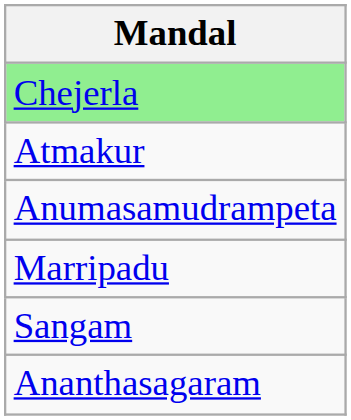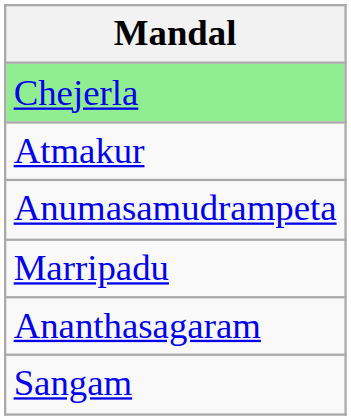(73, 325) Sangam -> (137, 325) Ananthasagaram
(137, 383) Ananthasagaram -> (73, 383) Sangam
